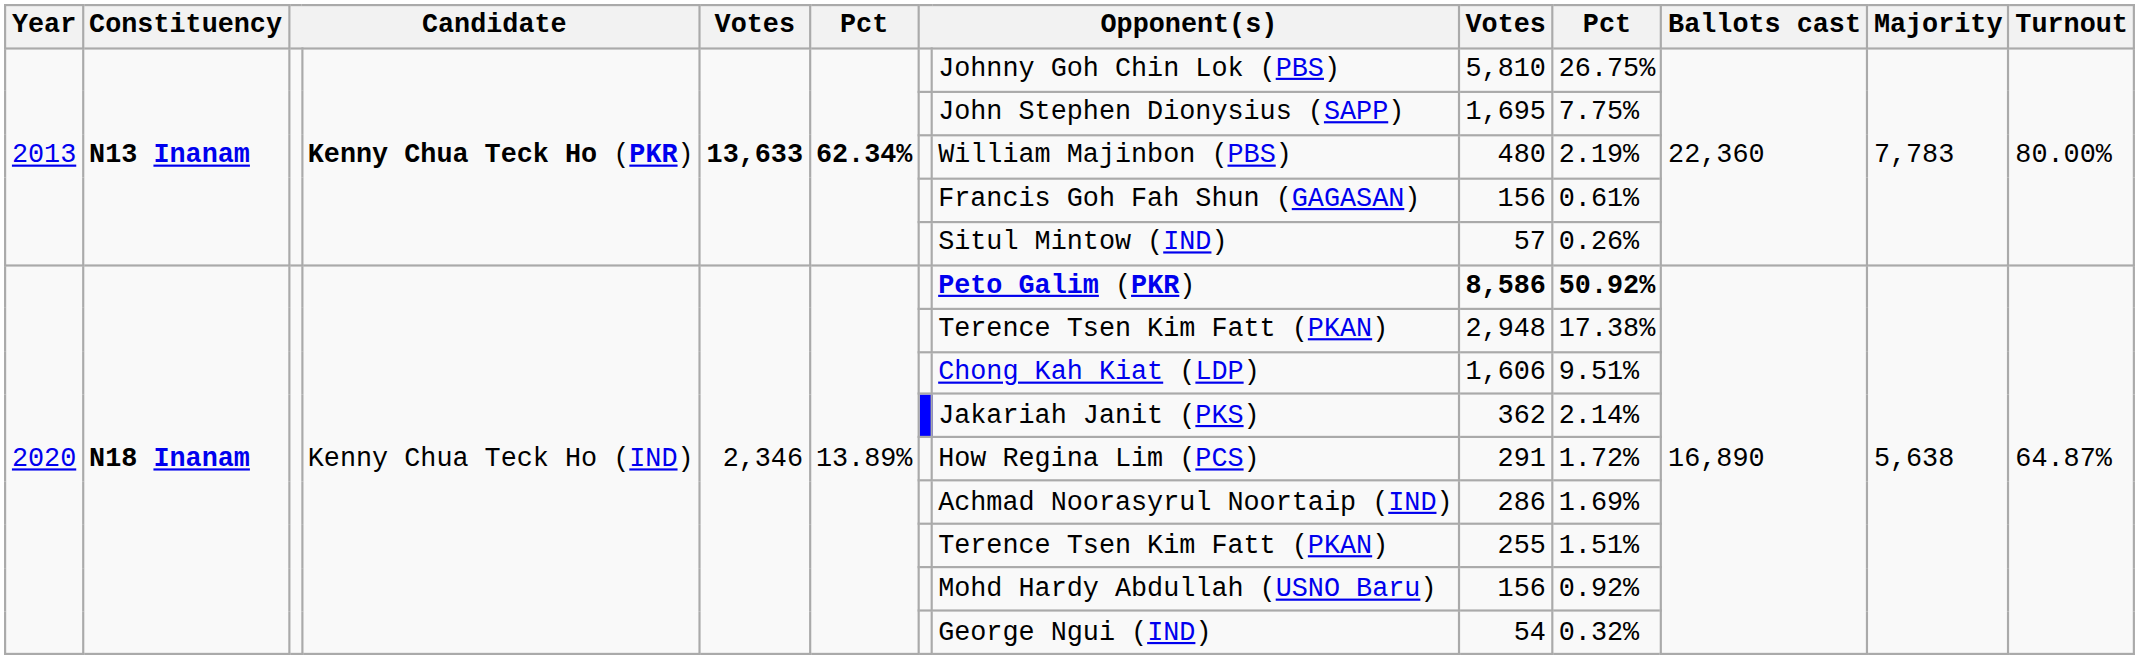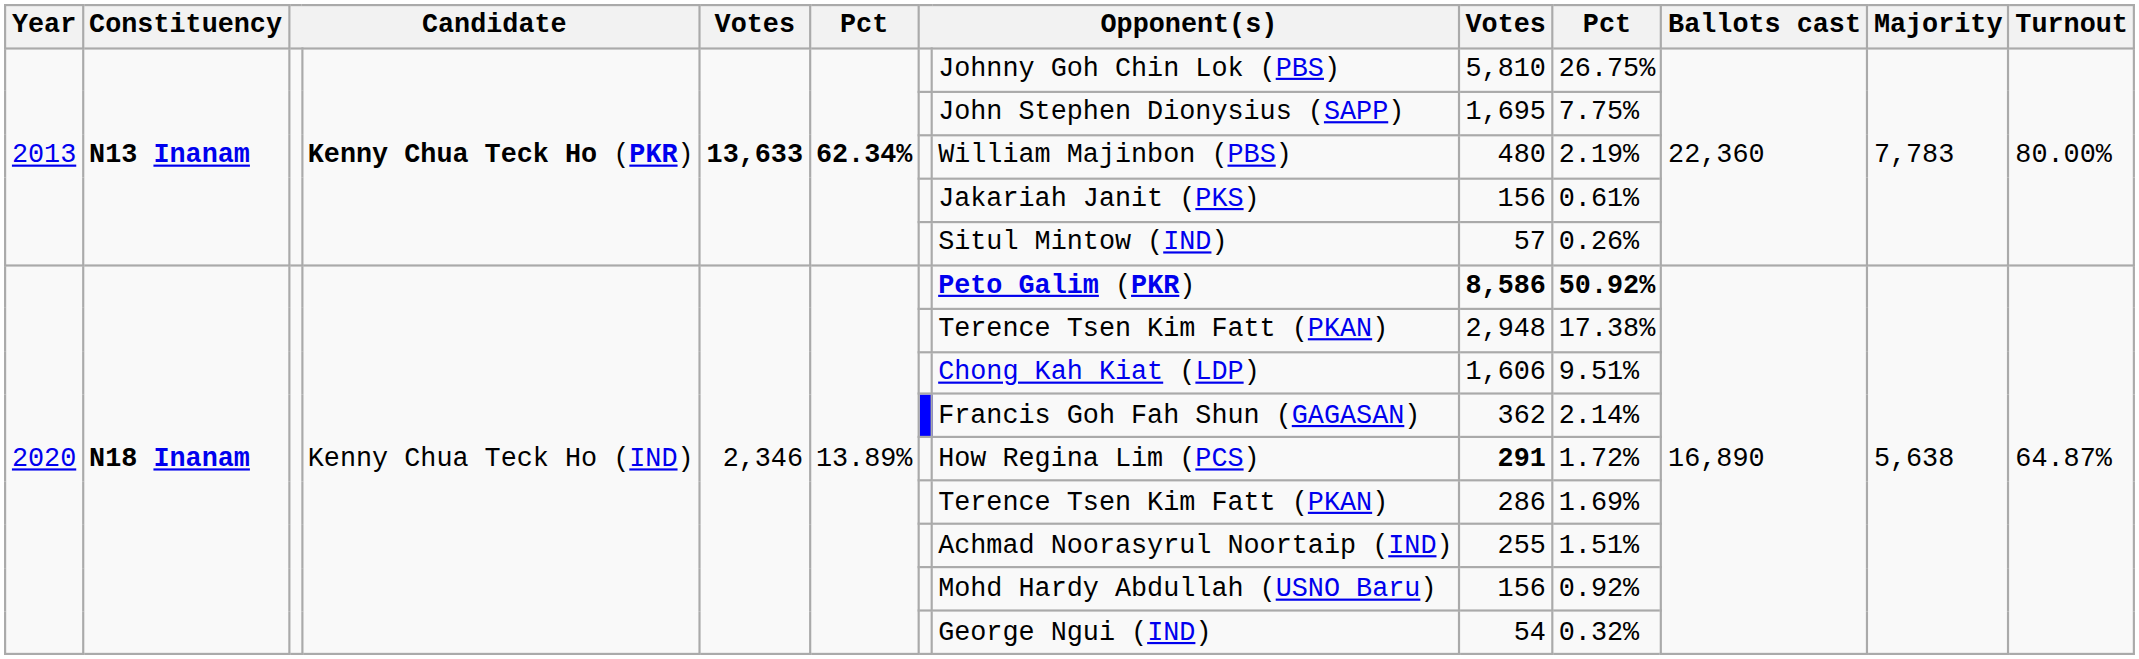(1179, 200) Francis Goh Fah Shun (GAGASAN) -> (1099, 200) Jakariah Janit (PKS)
(1099, 416) Jakariah Janit (PKS) -> (1179, 416) Francis Goh Fah Shun (GAGASAN)
(1522, 459) normal -> (1522, 459) bold
(1195, 503) Achmad Noorasyrul Noortaip (IND) -> (1163, 503) Terence Tsen Kim Fatt (PKAN)
(1163, 546) Terence Tsen Kim Fatt (PKAN) -> (1195, 546) Achmad Noorasyrul Noortaip (IND)
